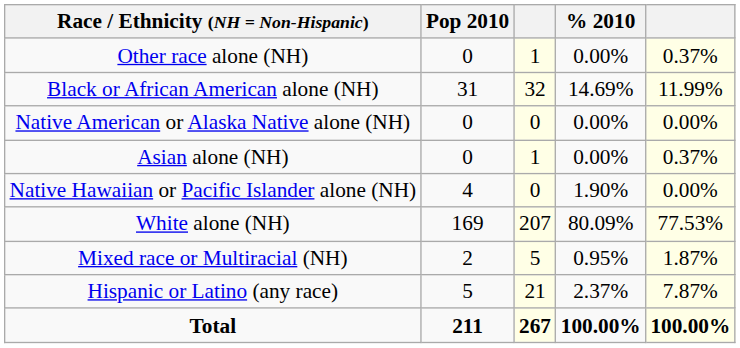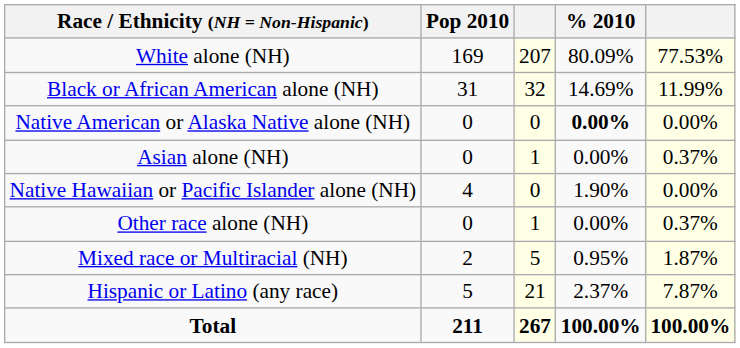rows swapped: (213, 223) <-> (213, 55)
(601, 122) normal -> (601, 122) bold
